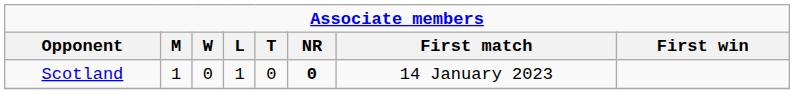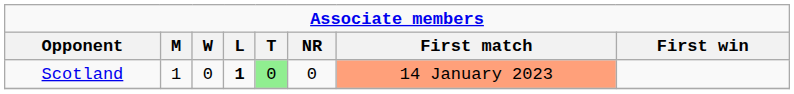(240, 74) normal -> (240, 74) bold
(271, 74) no background -> (271, 74) lightgreen background
(312, 74) bold -> (312, 74) normal
(476, 74) no background -> (476, 74) lightsalmon background
